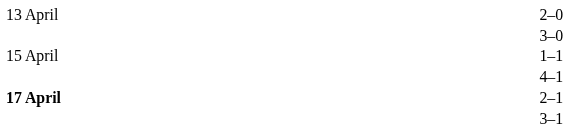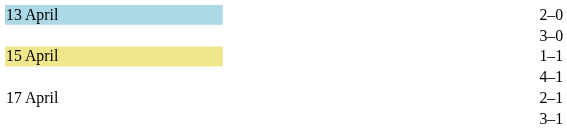(32, 14) no background -> (32, 14) lightblue background
(32, 56) no background -> (32, 56) khaki background
(33, 98) bold -> (32, 98) normal
